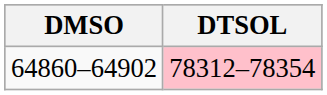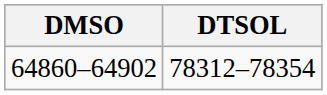(242, 67) pink background -> (242, 67) no background
